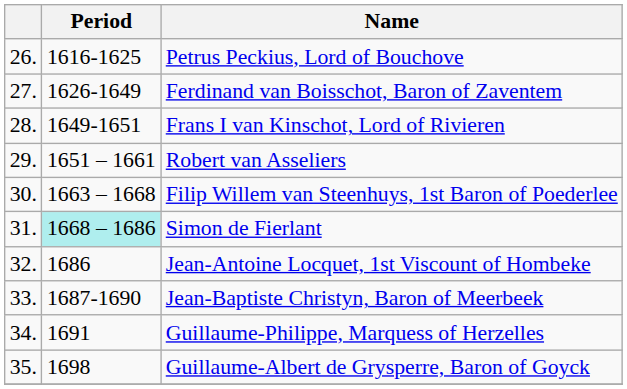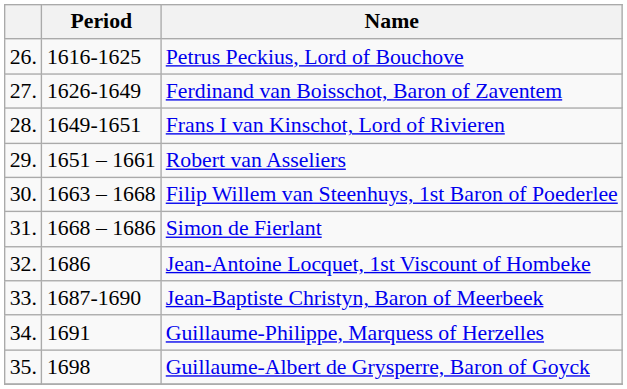(101, 228) paleturquoise background -> (101, 228) no background
